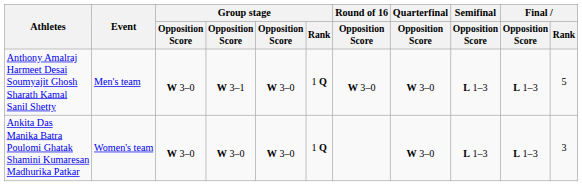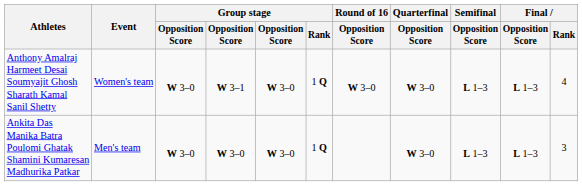(117, 82) Men's team -> (124, 82) Women's team
(564, 82) 5 -> (564, 82) 4
(124, 148) Women's team -> (117, 148) Men's team
